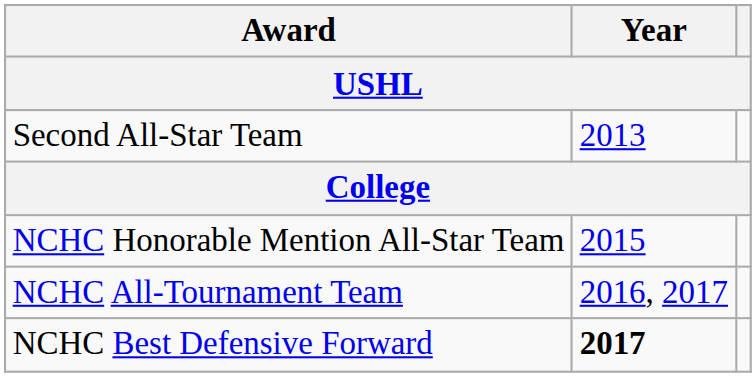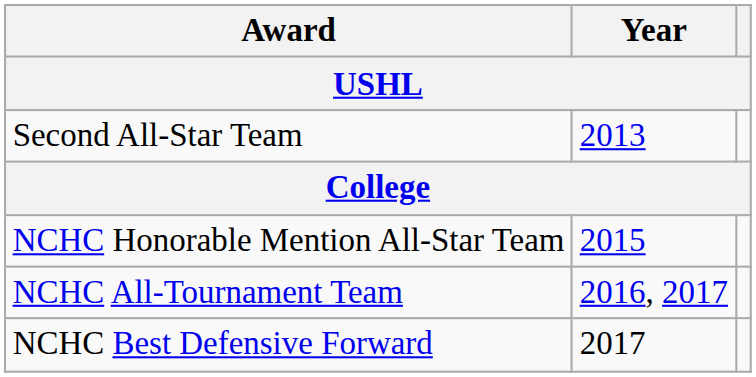(613, 344) bold -> (613, 344) normal
